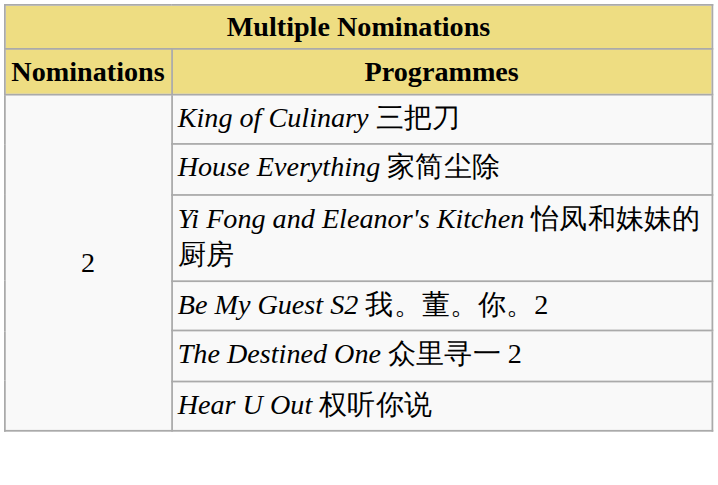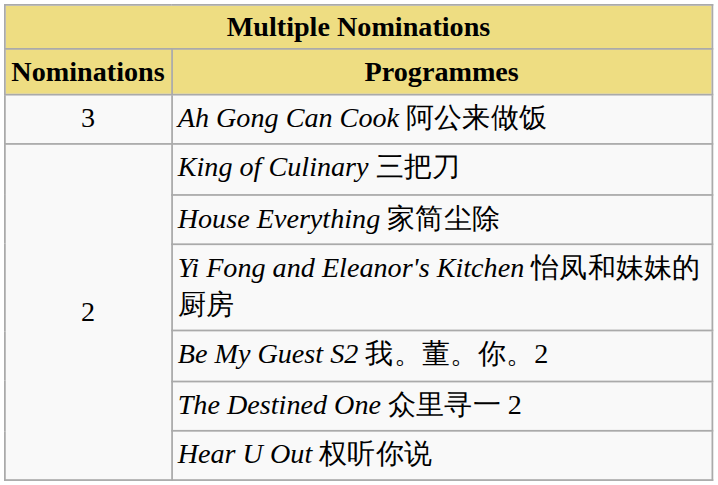+ row: (362, 117)
